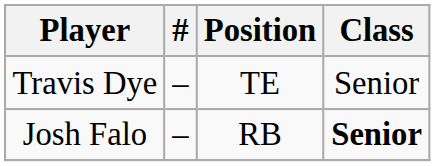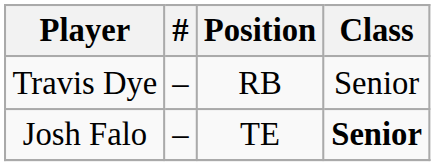(260, 82) TE -> (260, 82) RB
(260, 133) RB -> (260, 133) TE
